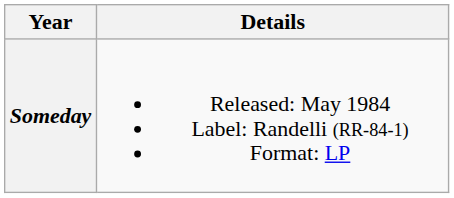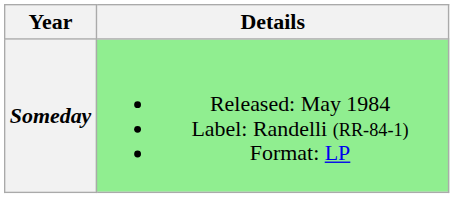(273, 128) no background -> (273, 128) lightgreen background
